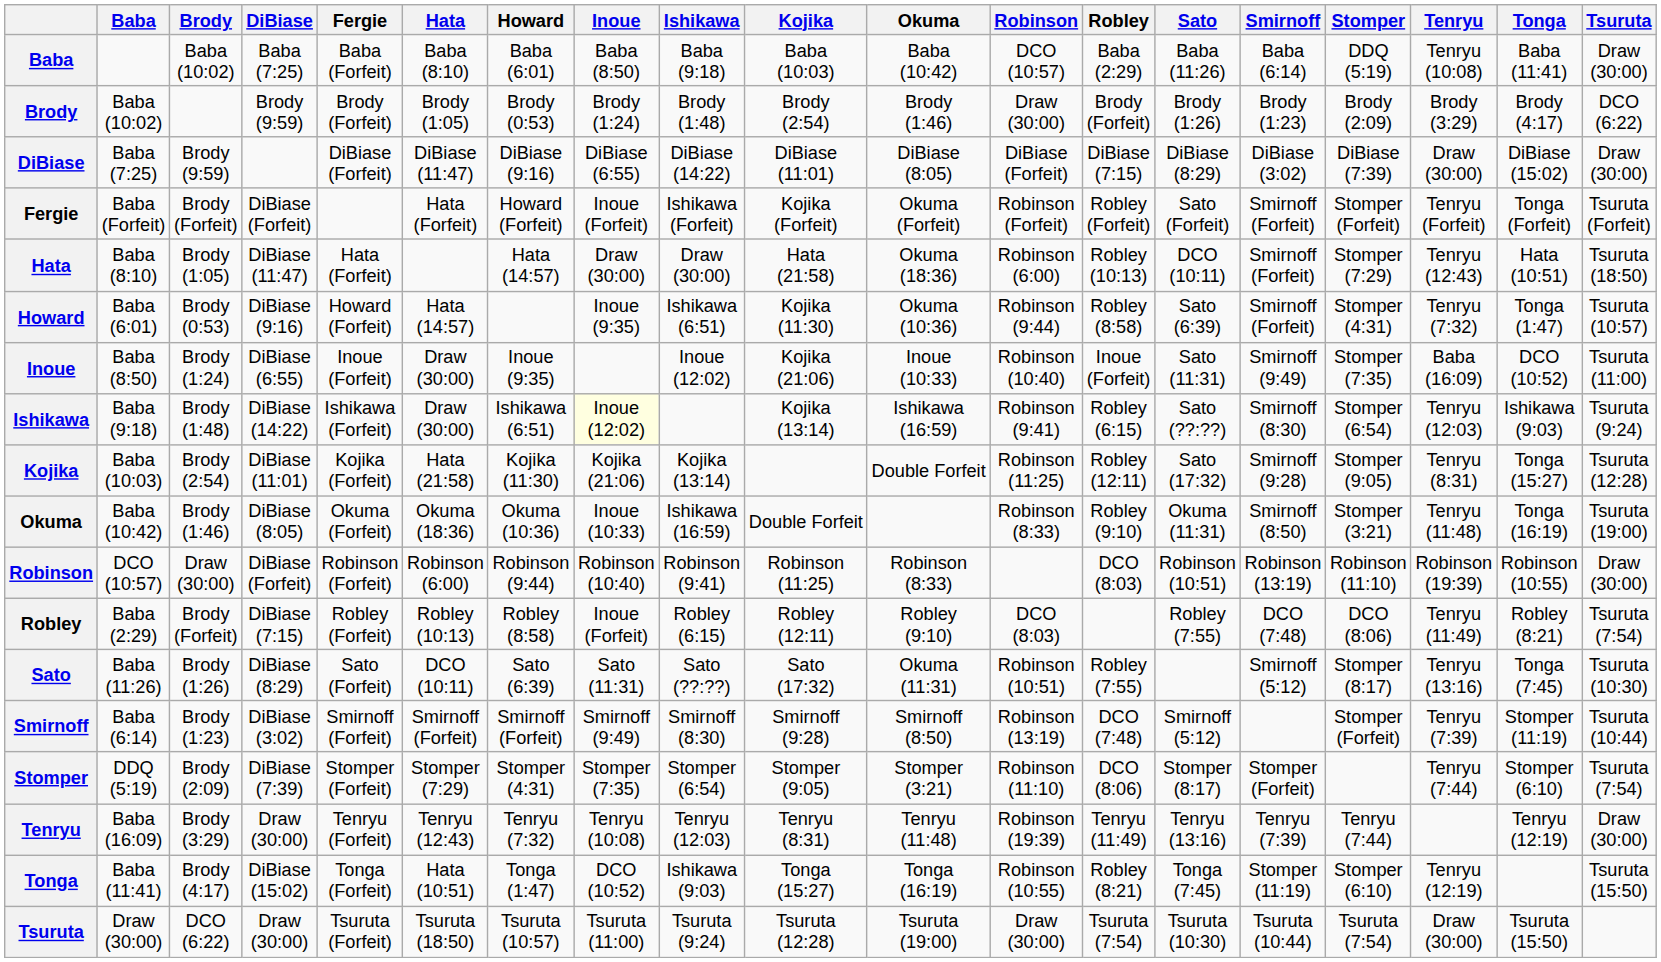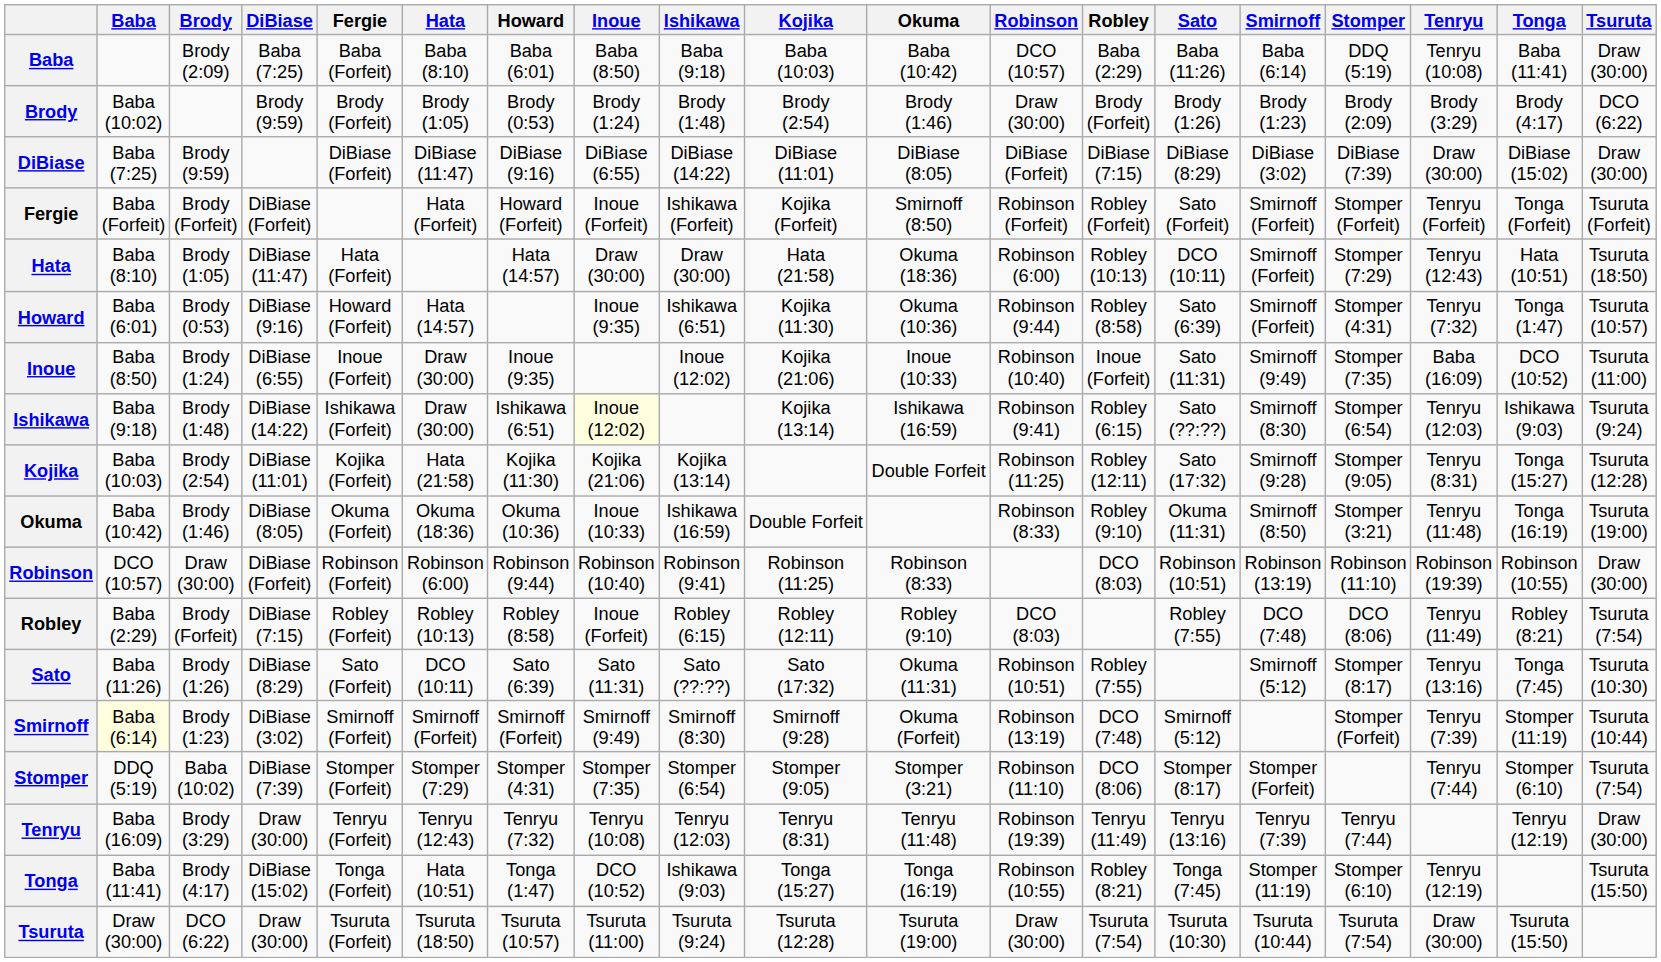(206, 60) Baba (10:02) -> (206, 60) Brody (2:09)
(929, 214) Okuma (Forfeit) -> (929, 214) Smirnoff (8:50)
(134, 726) no background -> (134, 726) lightyellow background
(929, 726) Smirnoff (8:50) -> (929, 726) Okuma (Forfeit)
(206, 778) Brody (2:09) -> (206, 778) Baba (10:02)
